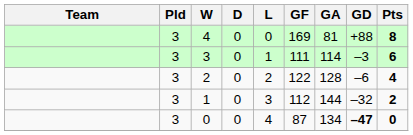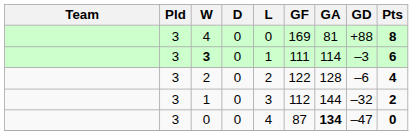(206, 57) normal -> (206, 57) bold
(331, 120) normal -> (331, 120) bold
(362, 120) bold -> (362, 120) normal
